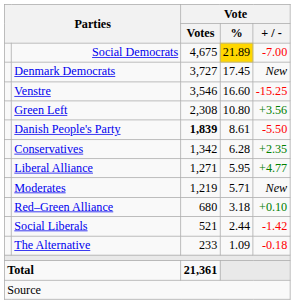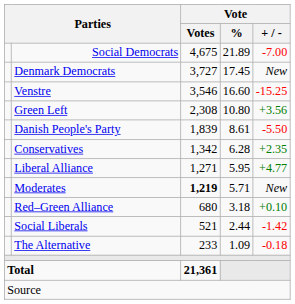(237, 52) gold background -> (237, 52) no background
(204, 129) bold -> (204, 129) normal
(204, 187) normal -> (204, 187) bold
